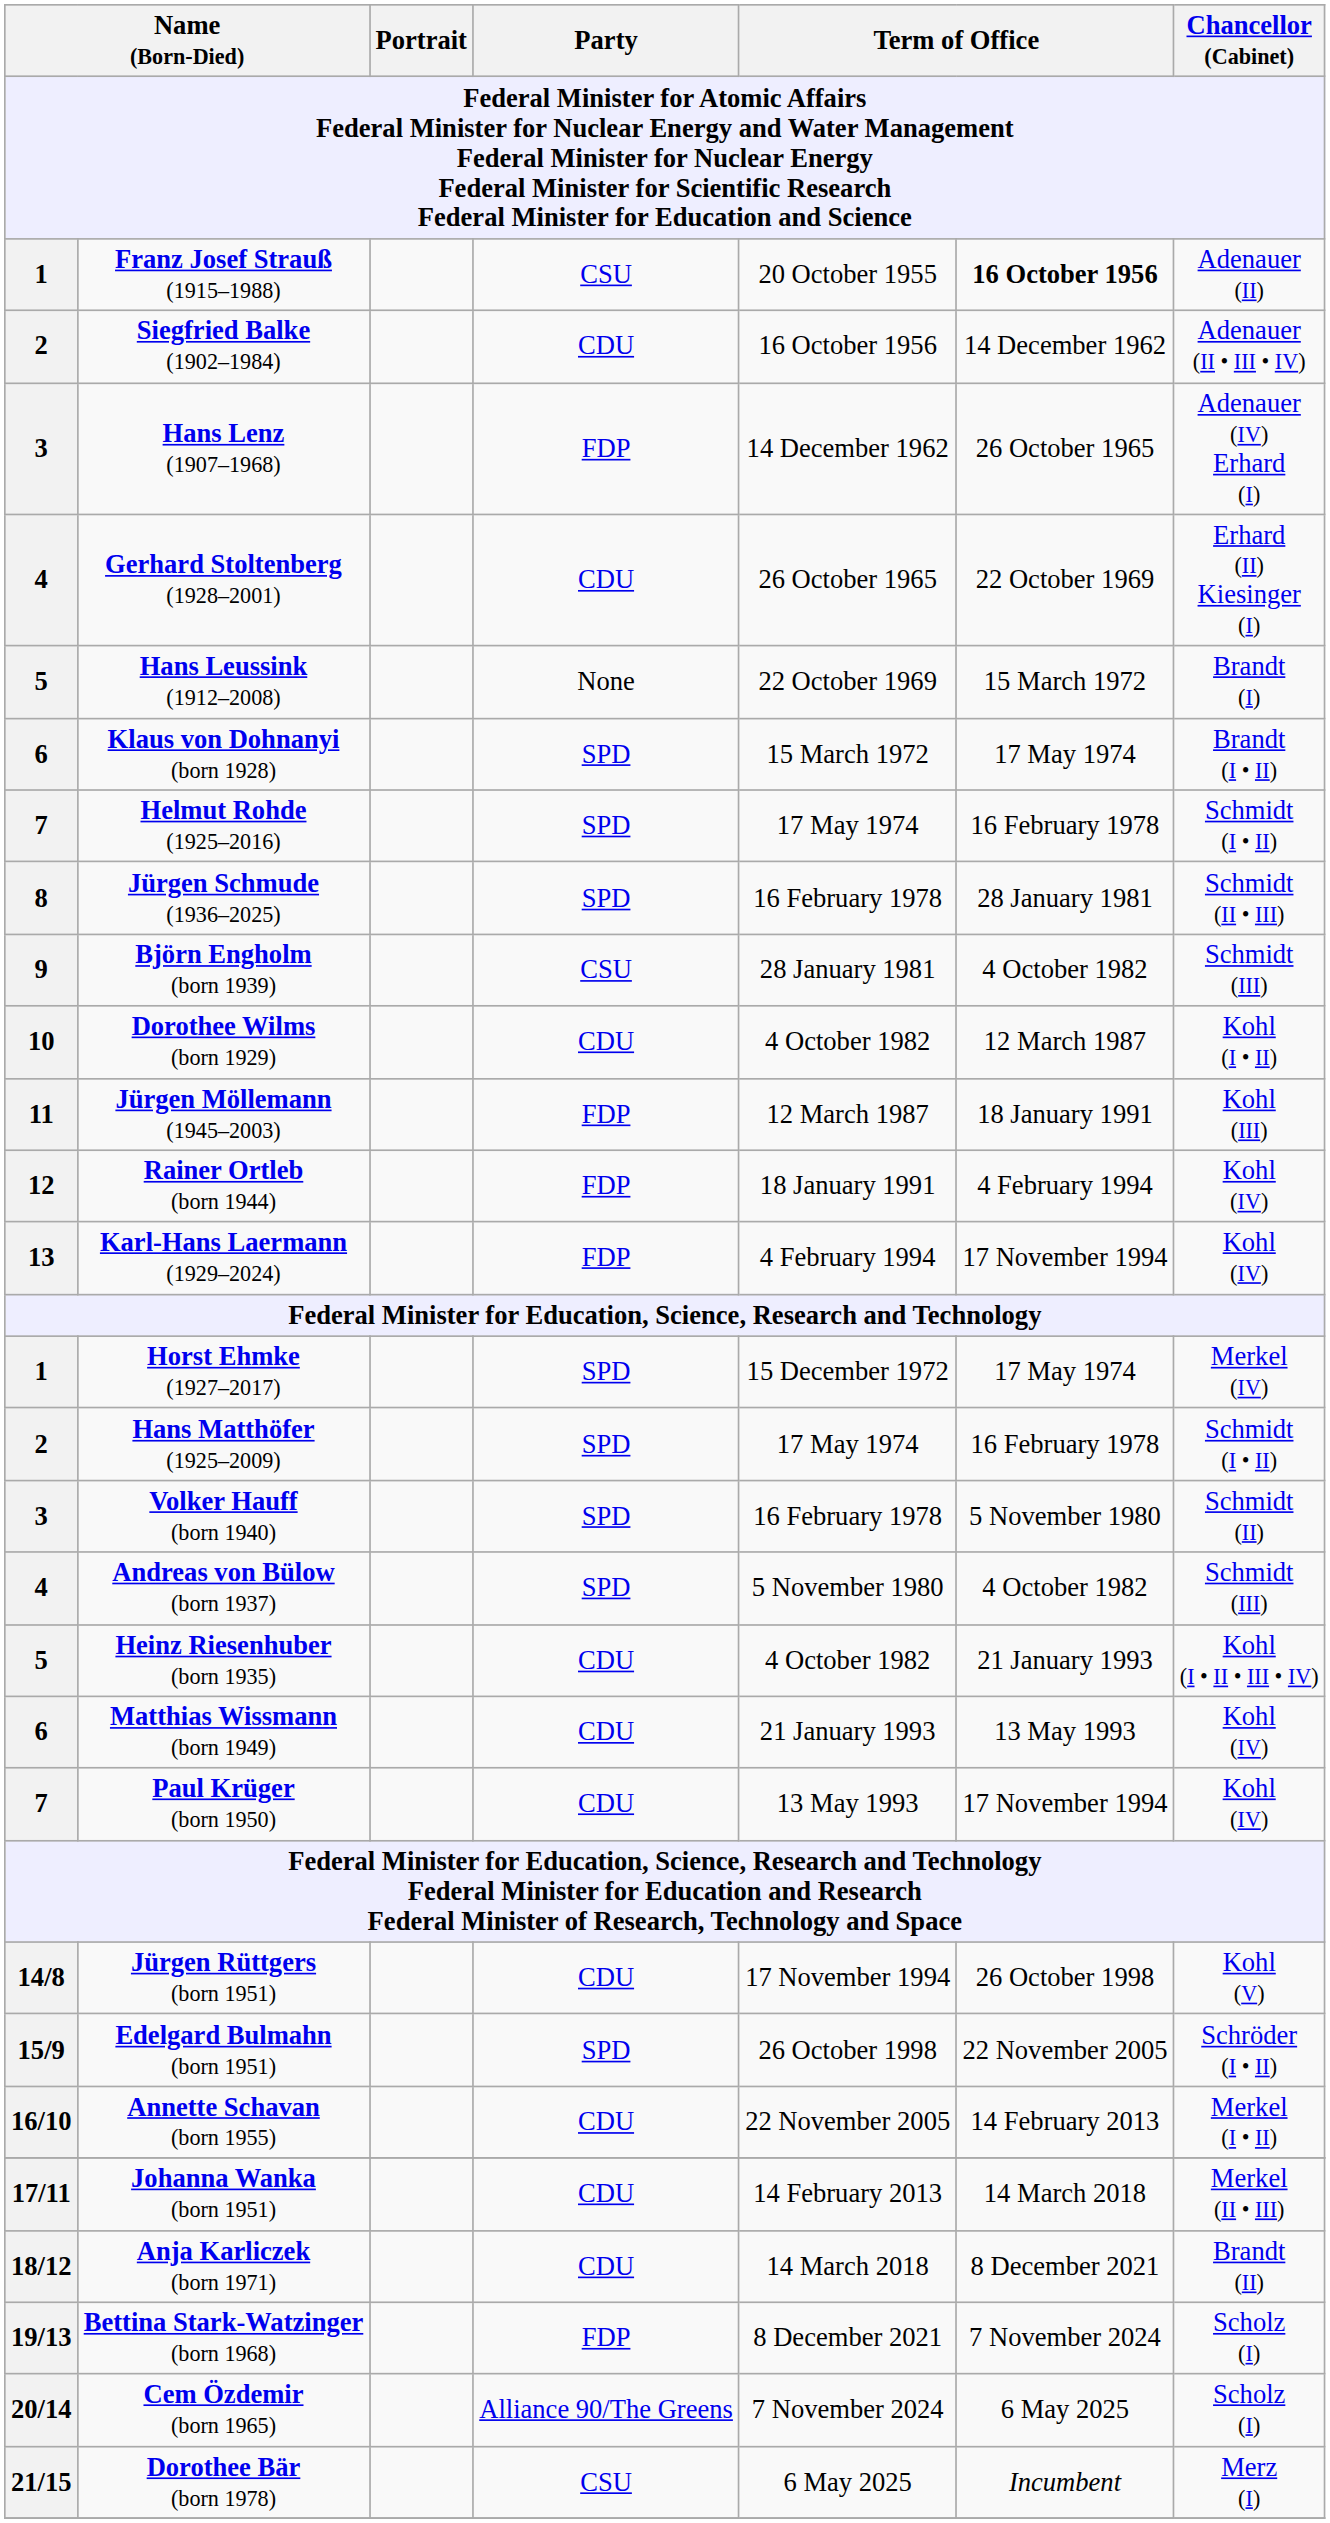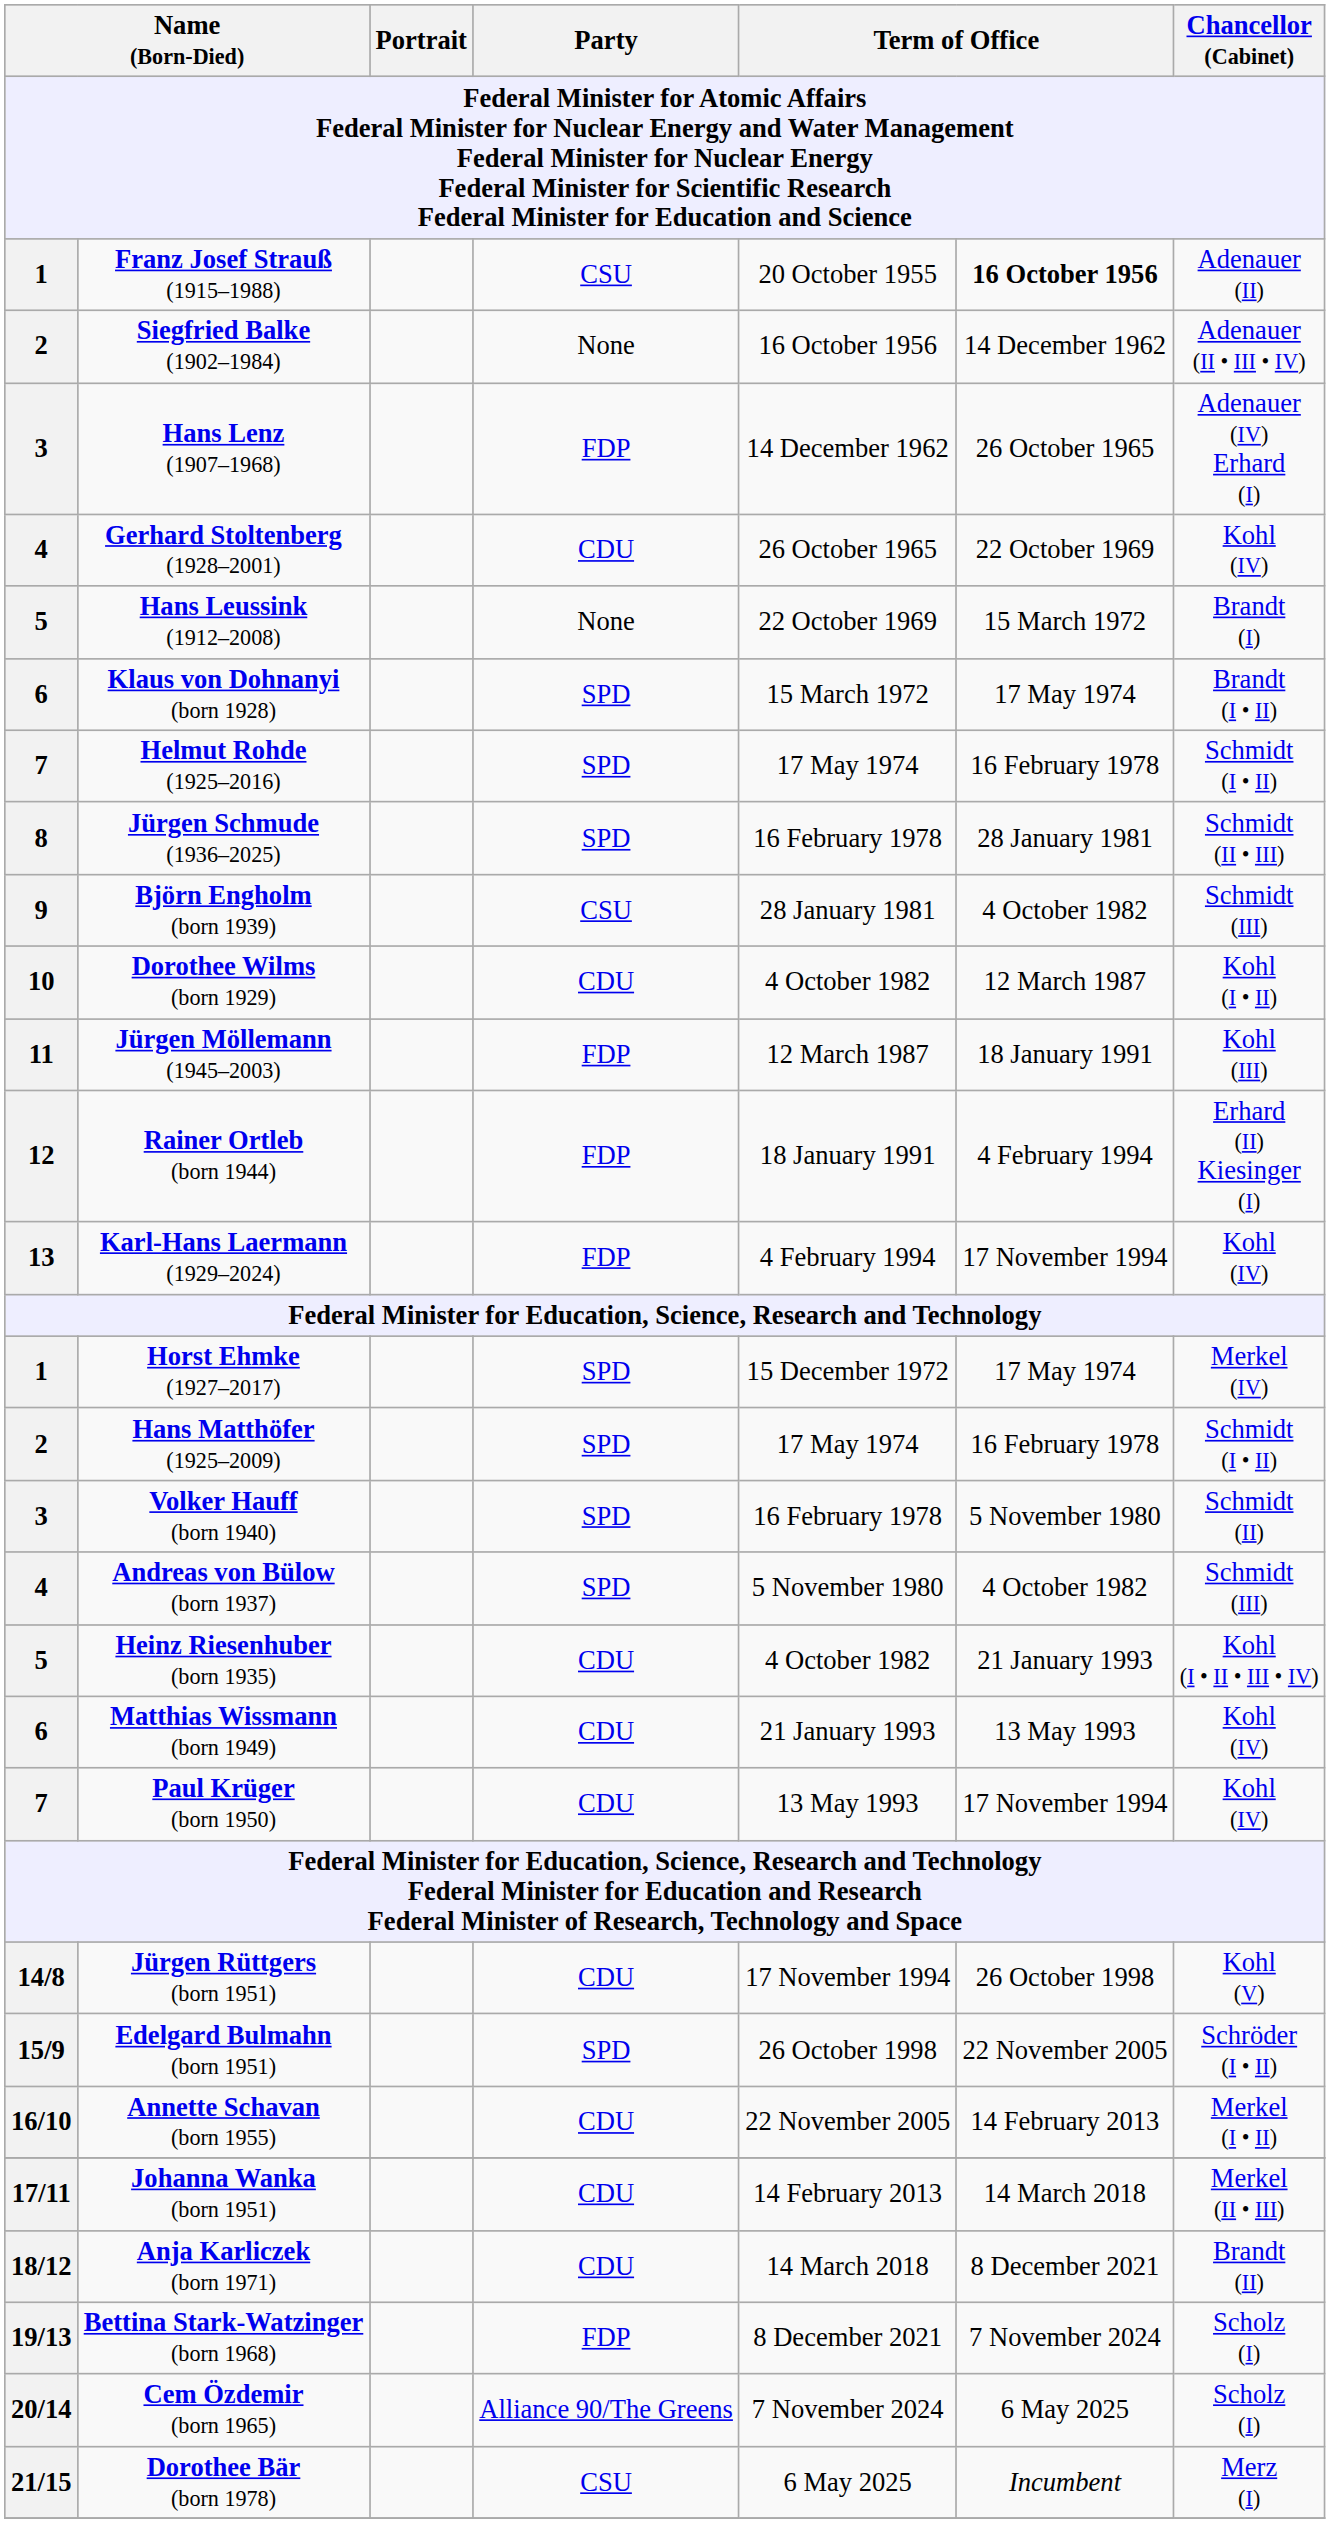(606, 346) CDU -> (606, 346) None
(1249, 579) Erhard (II) Kiesinger (I) -> (1249, 549) Kohl (IV)
(1249, 1185) Kohl (IV) -> (1249, 1155) Erhard (II) Kiesinger (I)
